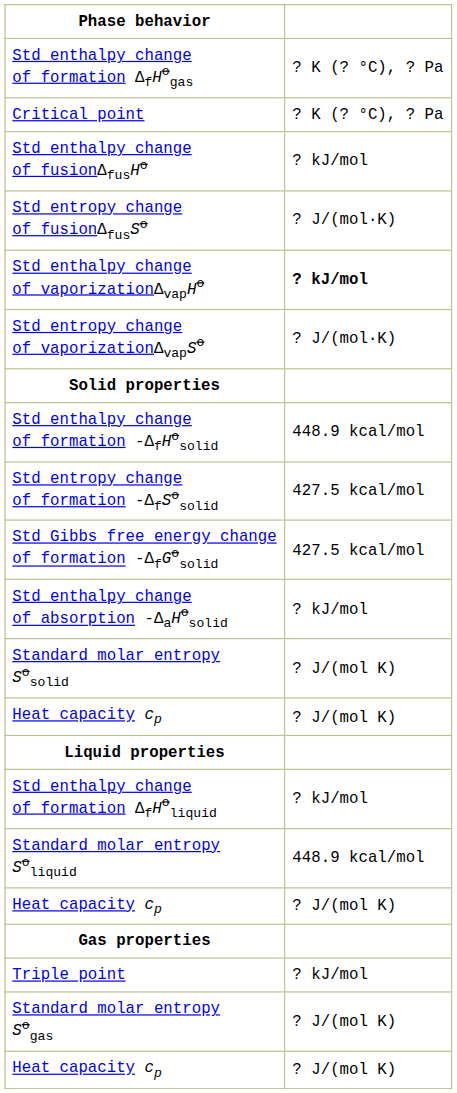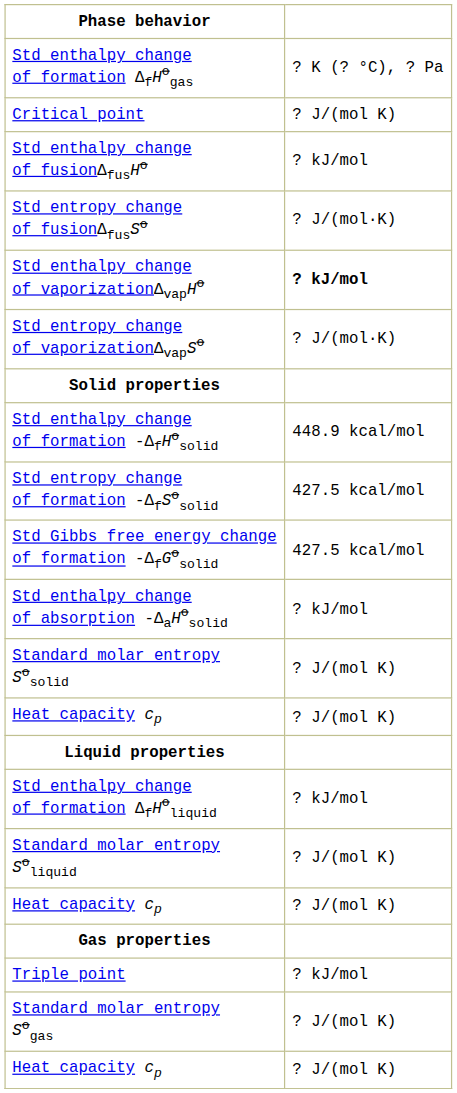(368, 115) ? K (? °C), ? Pa -> (344, 115) ? J/(mol K)
(358, 858) 448.9 kcal/mol -> (344, 858) ? J/(mol K)
